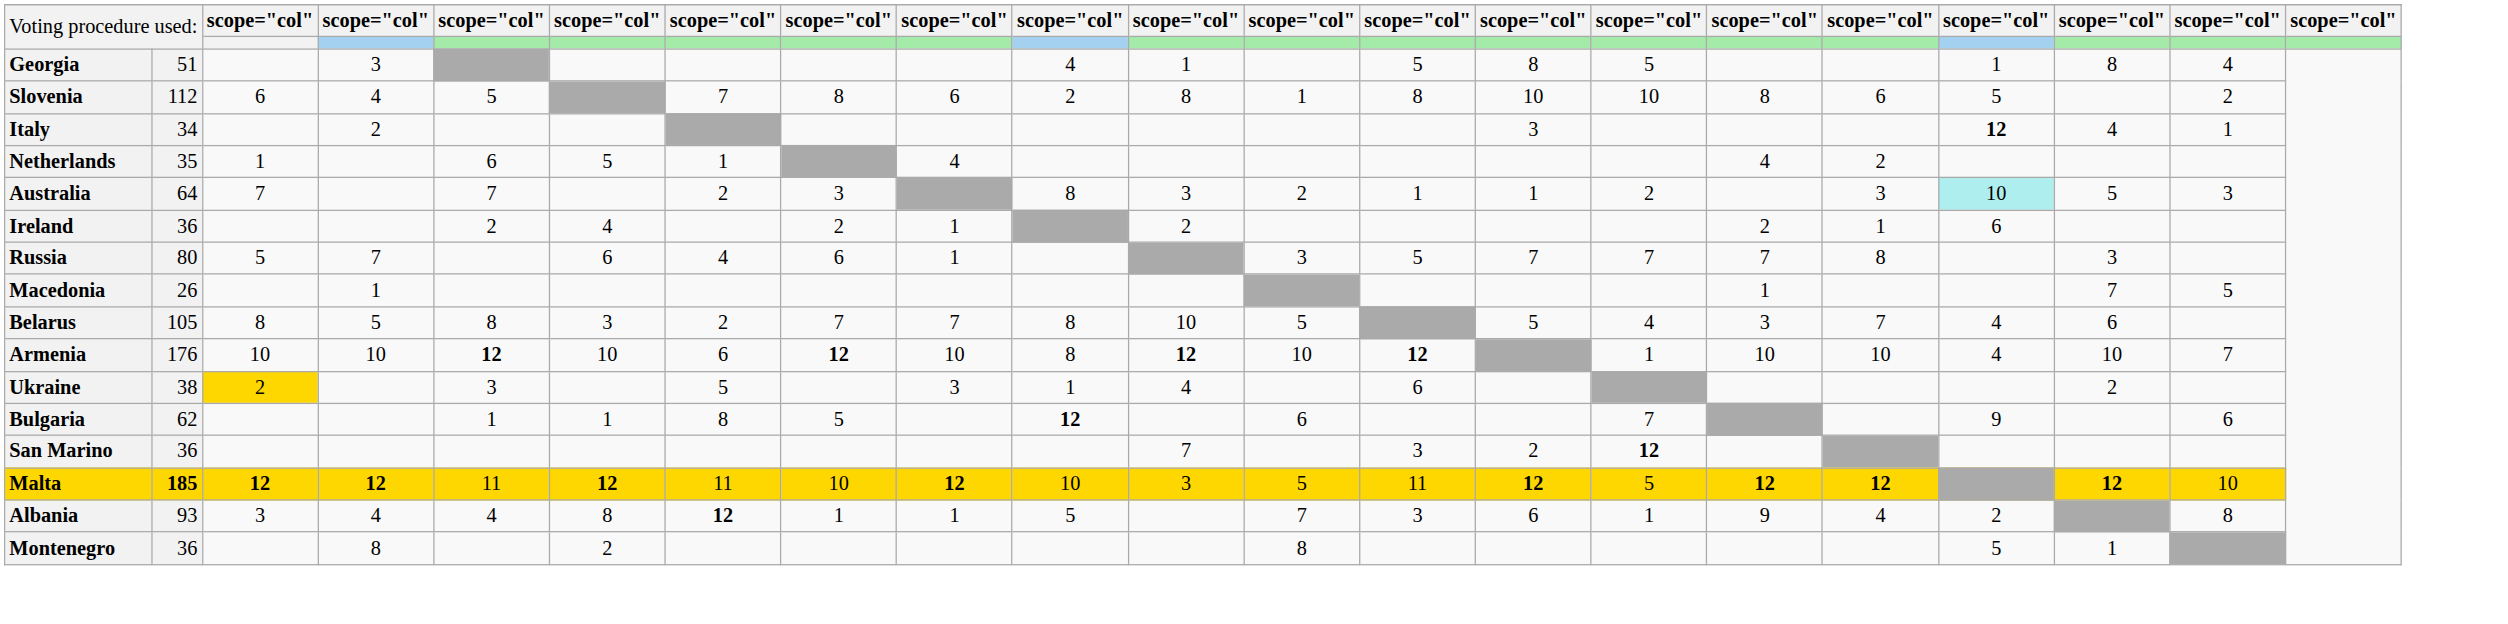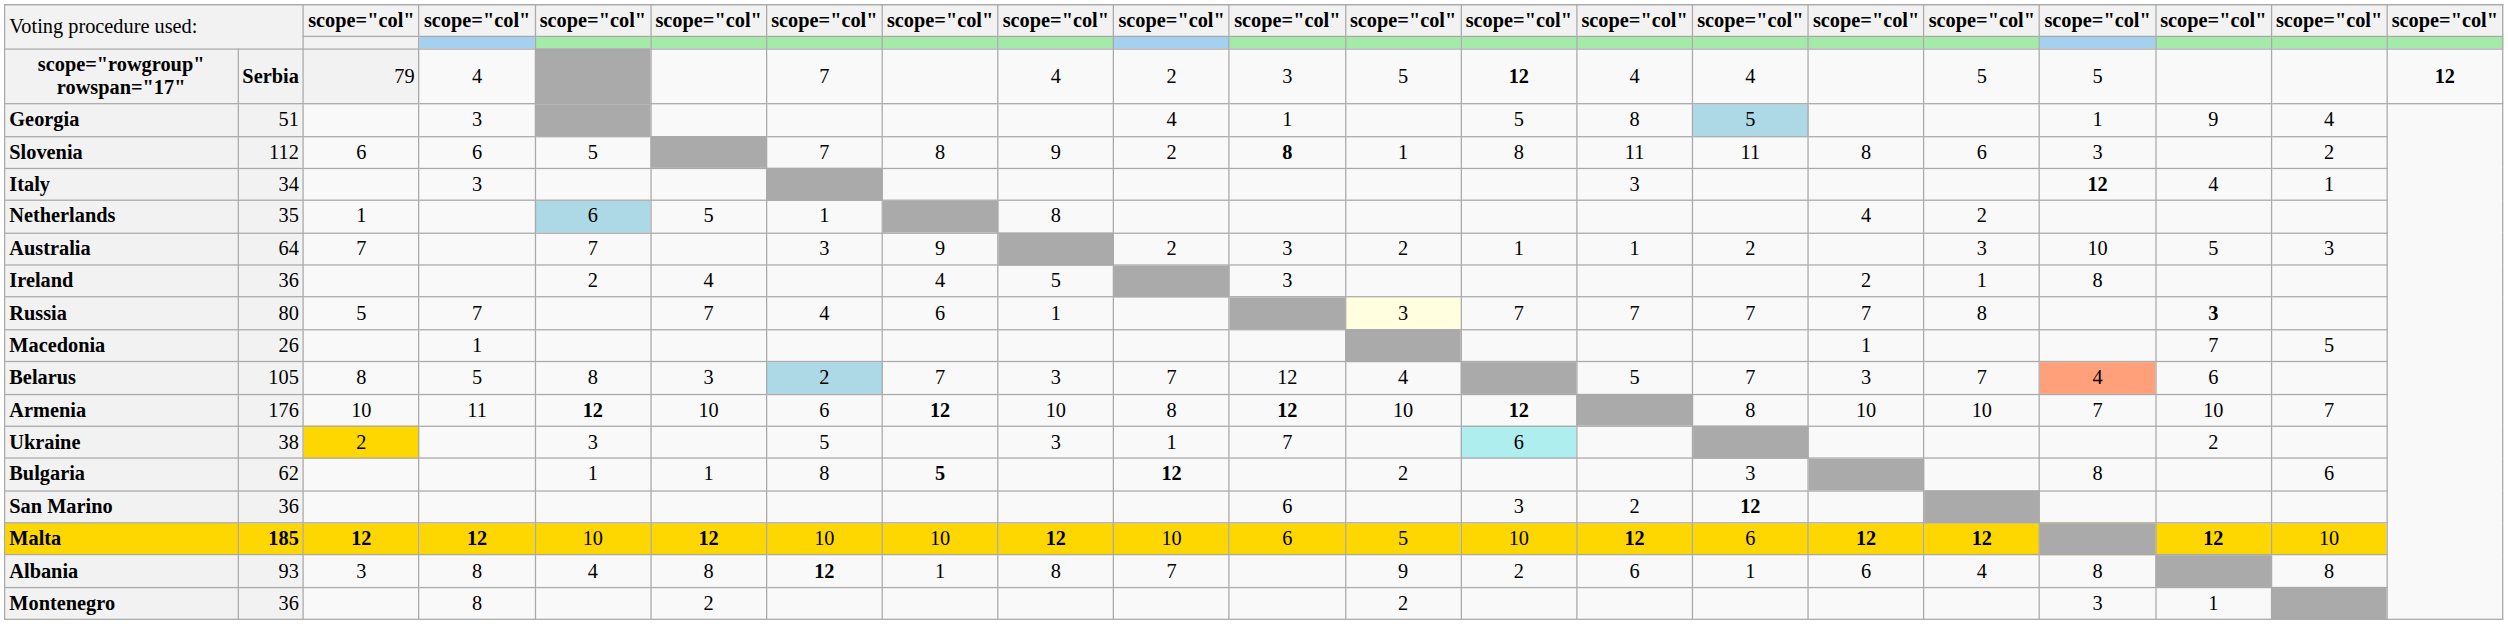+ row: (121, 76)
(1649, 64) no background -> (1750, 119) lightblue background
(2112, 64) 8 -> (2213, 119) 9
(376, 96) 4 -> (477, 152) 6
(954, 96) 6 -> (1056, 152) 9
(1186, 96) normal -> (1287, 152) bold
(1533, 96) 10 -> (1635, 152) 11
(1649, 96) 10 -> (1750, 152) 11
(1996, 96) 5 -> (2098, 152) 3
(376, 129) 2 -> (477, 184) 3
(491, 161) no background -> (593, 216) lightblue background
(954, 161) 4 -> (1056, 216) 8
(723, 193) 2 -> (824, 248) 3
(839, 193) 3 -> (940, 248) 9
(1070, 193) 8 -> (1172, 248) 2
(1996, 193) paleturquoise background -> (2098, 248) no background
(839, 225) 2 -> (940, 280) 4
(954, 225) 1 -> (1056, 280) 5
(1186, 225) 2 -> (1287, 280) 3
(1996, 225) 6 -> (2098, 280) 8
(607, 258) 6 -> (709, 313) 7
(1302, 258) no background -> (1403, 313) lightyellow background
(1417, 258) 5 -> (1519, 313) 7
(2112, 258) normal -> (2213, 313) bold
(723, 322) no background -> (824, 377) lightblue background
(954, 322) 7 -> (1056, 377) 3
(1070, 322) 8 -> (1172, 377) 7
(1186, 322) 10 -> (1287, 377) 12
(1302, 322) 5 -> (1403, 377) 4
(1649, 322) 4 -> (1750, 377) 7
(1996, 322) no background -> (2098, 377) lightsalmon background
(376, 354) 10 -> (477, 409) 11
(1649, 354) 1 -> (1750, 409) 8
(1996, 354) 4 -> (2098, 409) 7
(1186, 387) 4 -> (1287, 442) 7
(1417, 387) no background -> (1519, 442) paleturquoise background
(839, 419) normal -> (940, 474) bold
(1302, 419) 6 -> (1403, 474) 2
(1649, 419) 7 -> (1750, 474) 3
(1996, 419) 9 -> (2098, 474) 8
(1186, 451) 7 -> (1287, 506) 6
(491, 483) 11 -> (593, 538) 10
(723, 483) 11 -> (824, 538) 10
(1186, 483) 3 -> (1287, 538) 6
(1417, 483) 11 -> (1519, 538) 10
(1649, 483) 5 -> (1750, 538) 6
(376, 515) 4 -> (477, 570) 8
(954, 515) 1 -> (1056, 570) 8
(1070, 515) 5 -> (1172, 570) 7
(1302, 515) 7 -> (1403, 570) 9
(1417, 515) 3 -> (1519, 570) 2
(1765, 515) 9 -> (1866, 570) 6
(1996, 515) 2 -> (2098, 570) 8
(1302, 548) 8 -> (1403, 603) 2
(1996, 548) 5 -> (2098, 603) 3
